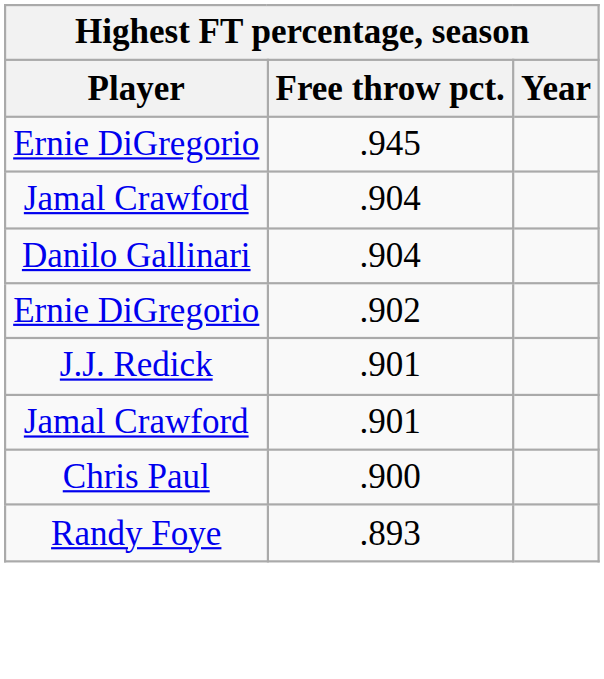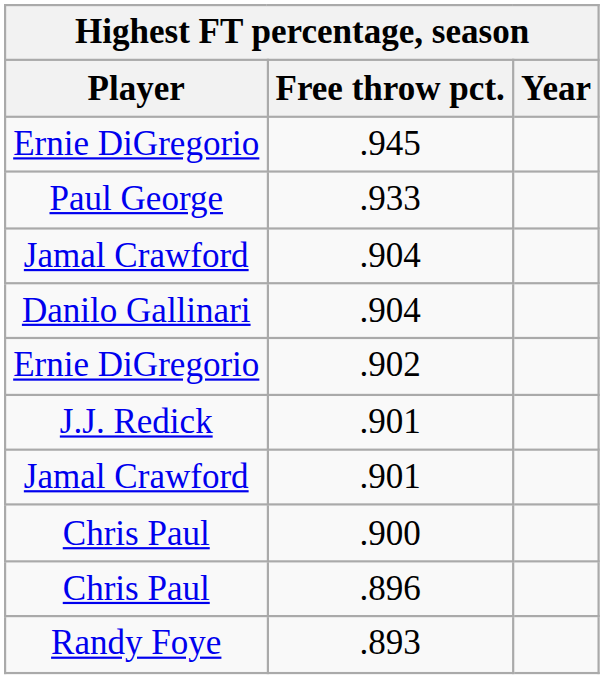+ row: (136, 198)
+ row: (136, 587)
